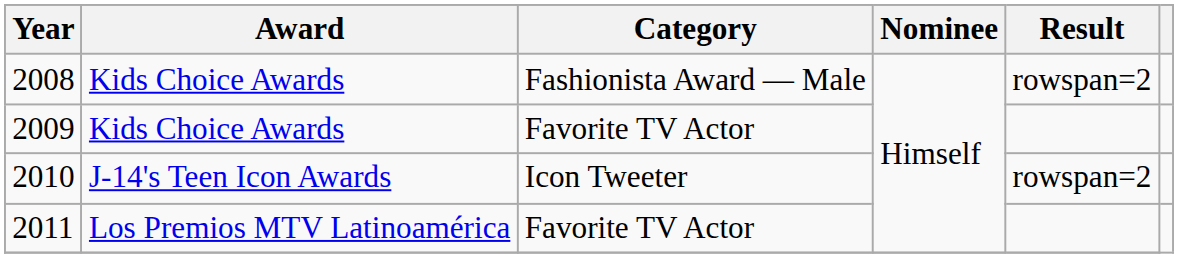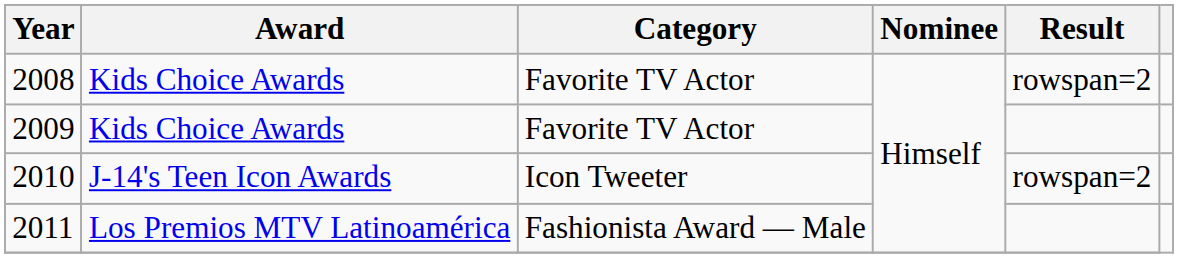(695, 78) Fashionista Award ― Male -> (639, 78) Favorite TV Actor
(639, 227) Favorite TV Actor -> (695, 227) Fashionista Award ― Male
